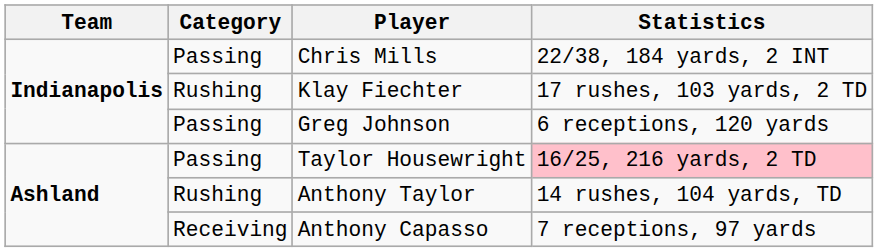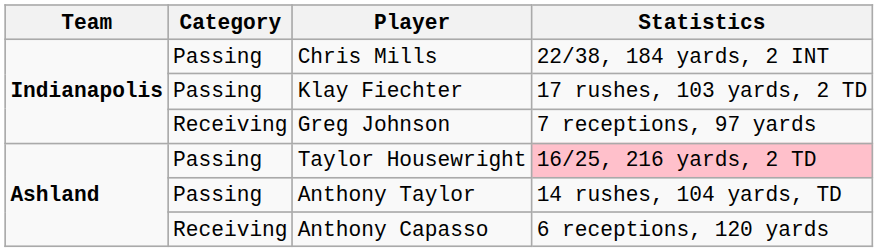(218, 91) Rushing -> (218, 91) Passing
(218, 126) Passing -> (230, 126) Receiving
(683, 126) 6 receptions, 120 yards -> (677, 126) 7 receptions, 97 yards
(218, 195) Rushing -> (218, 195) Passing
(677, 229) 7 receptions, 97 yards -> (683, 229) 6 receptions, 120 yards
